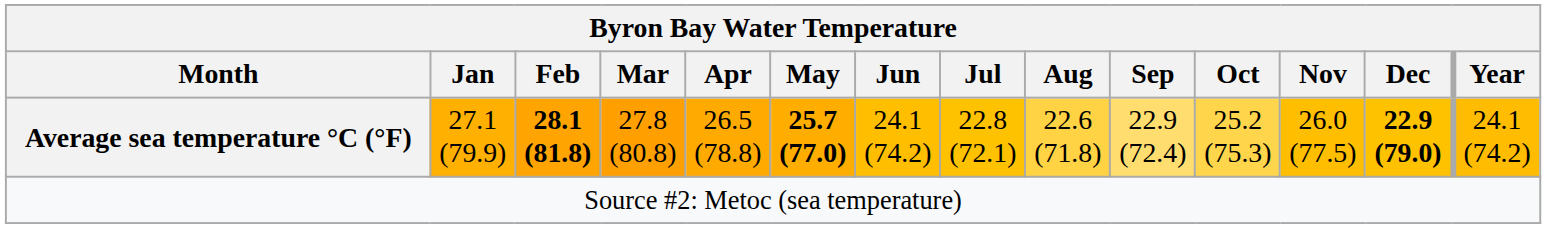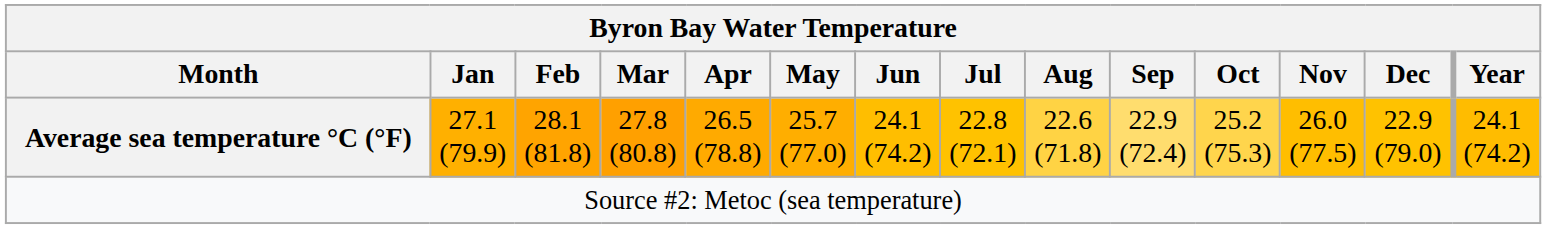(558, 137) bold -> (558, 137) normal
(813, 137) bold -> (813, 137) normal
(1408, 137) bold -> (1408, 137) normal
